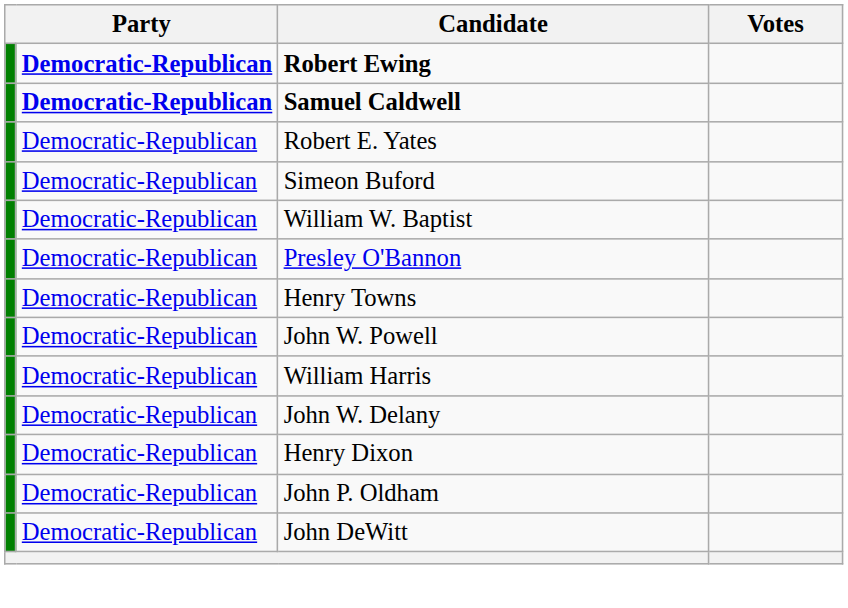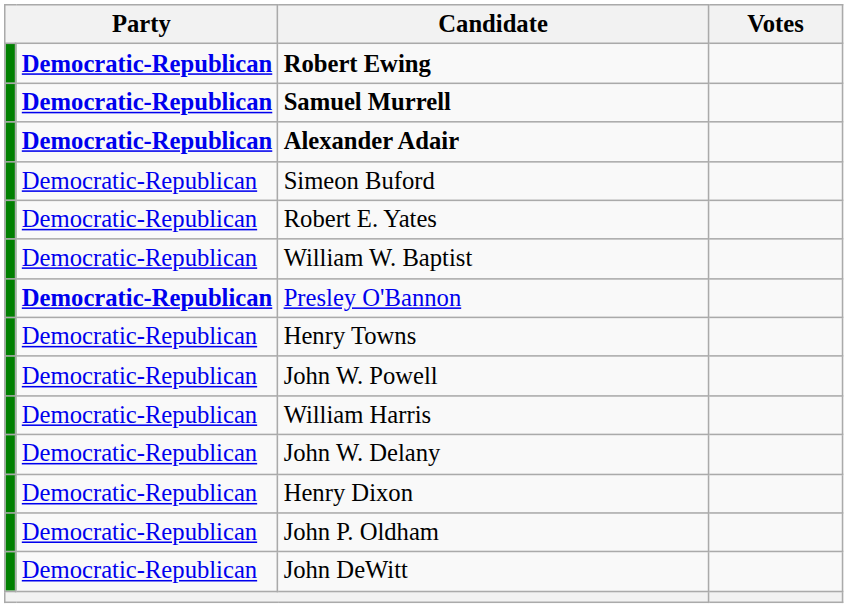- row: (372, 102)
+ row: (367, 102)
+ row: (371, 141)
rows swapped: (359, 180) <-> (360, 141)
(139, 258) normal -> (147, 297) bold
